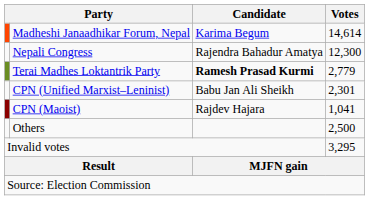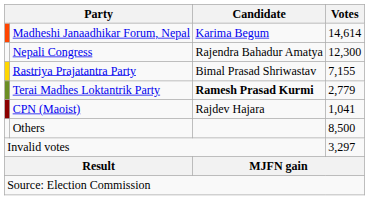+ row: (74, 71)
- row: (91, 90)
(342, 128) 2,500 -> (342, 128) 8,500
(342, 147) 3,295 -> (342, 147) 3,297
